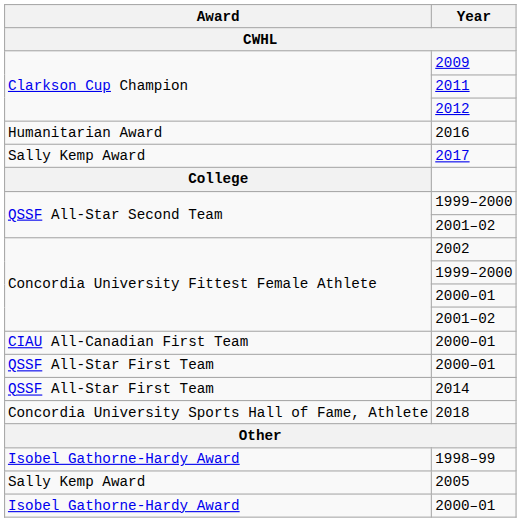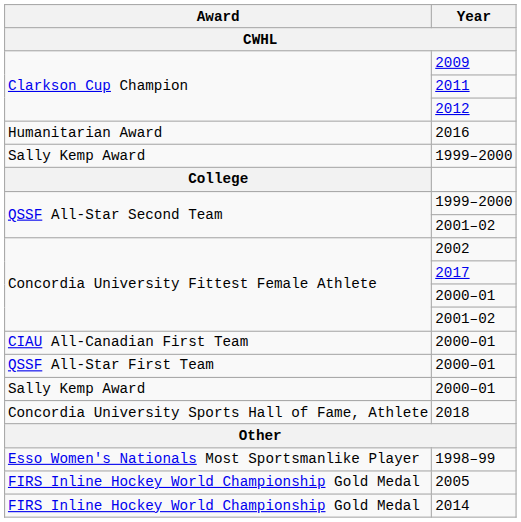(452, 156) 2017 -> (474, 156) 1999–2000
(474, 273) 1999–2000 -> (452, 273) 2017
(111, 389) QSSF All-Star First Team -> (77, 389) Sally Kemp Award
(452, 389) 2014 -> (465, 389) 2000–01
(124, 459) Isobel Gathorne-Hardy Award -> (214, 459) Esso Women's Nationals Most Sportsmanlike Player
(77, 482) Sally Kemp Award -> (214, 482) FIRS Inline Hockey World Championship Gold Medal
(124, 506) Isobel Gathorne-Hardy Award -> (214, 506) FIRS Inline Hockey World Championship Gold Medal
(465, 506) 2000–01 -> (452, 506) 2014
